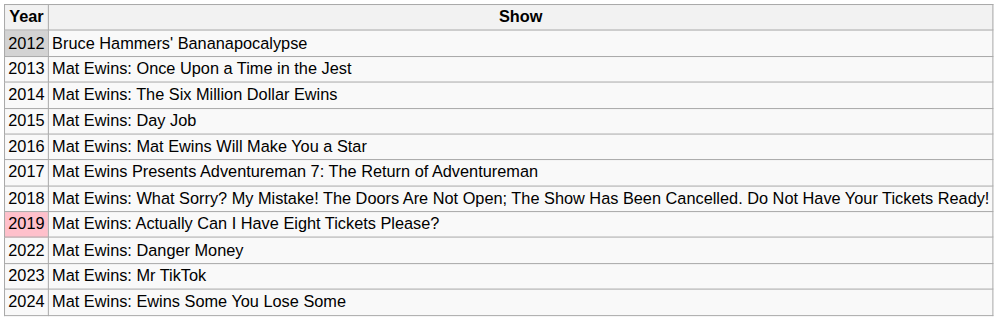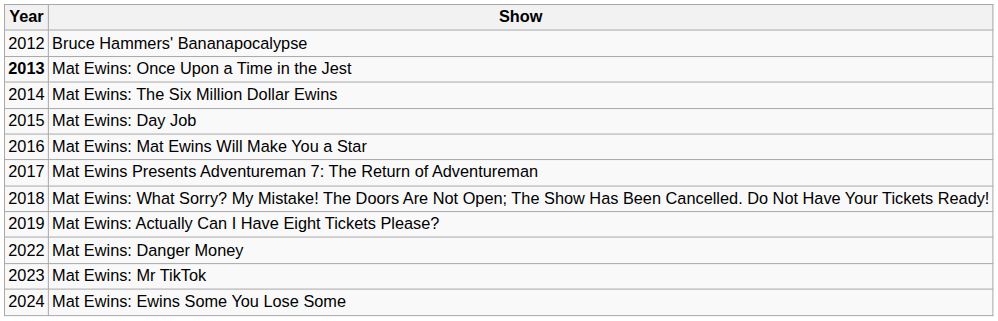(26, 43) lightgrey background -> (26, 43) no background
(26, 69) normal -> (26, 69) bold
(26, 224) pink background -> (26, 224) no background
